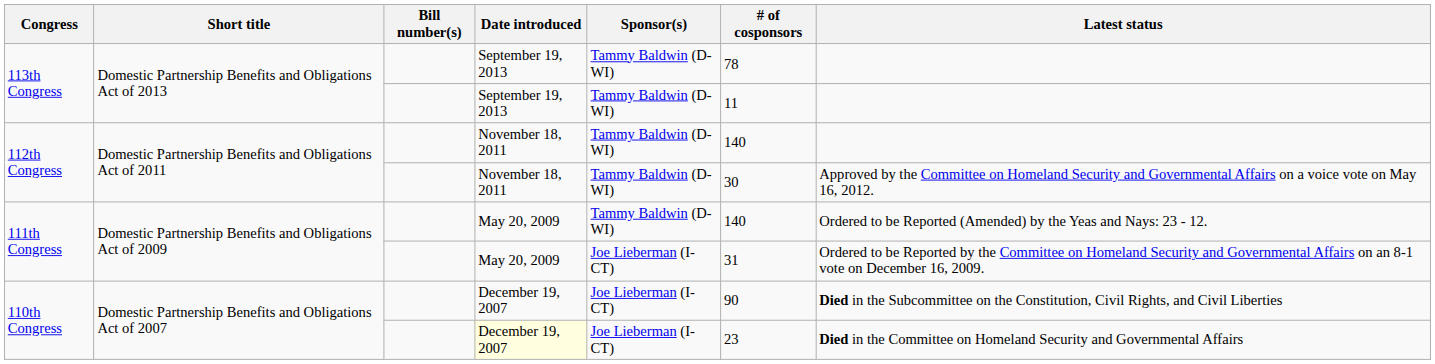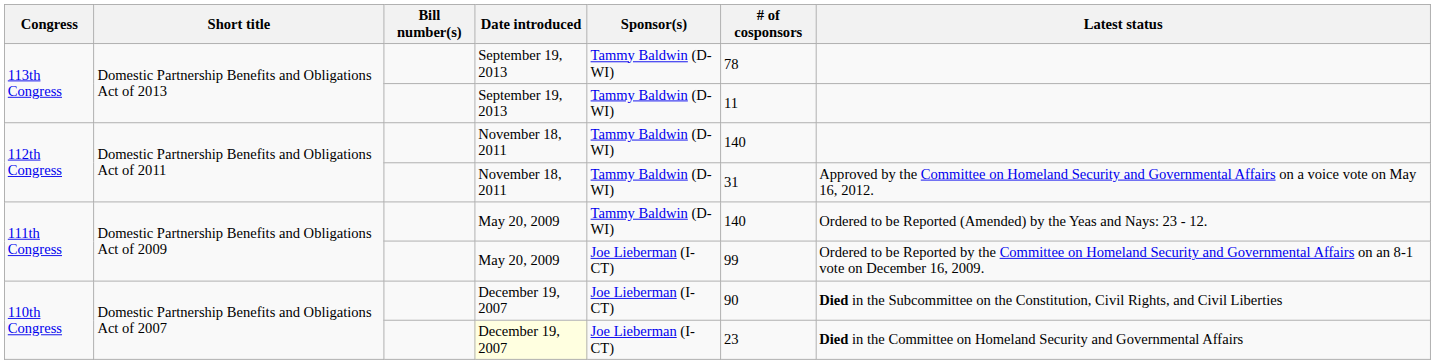(731, 182) 30 -> (731, 182) 31
(731, 261) 31 -> (731, 261) 99
